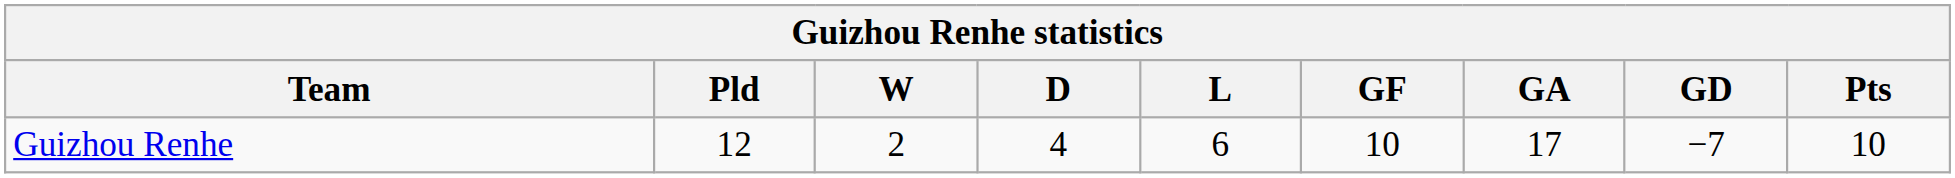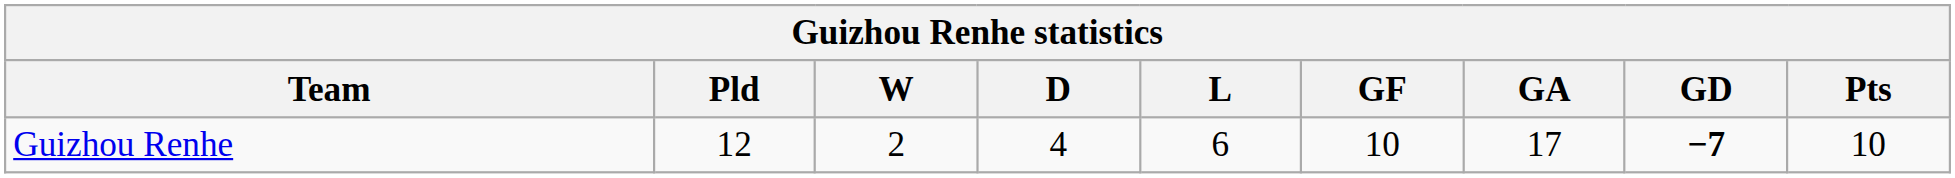(1706, 144) normal -> (1706, 144) bold
